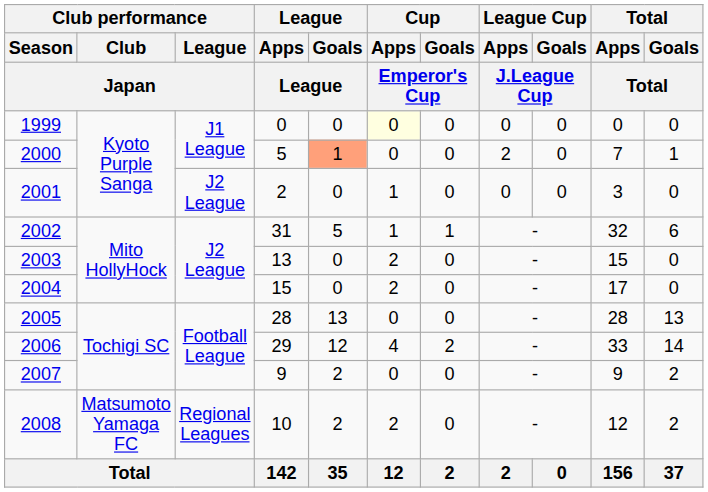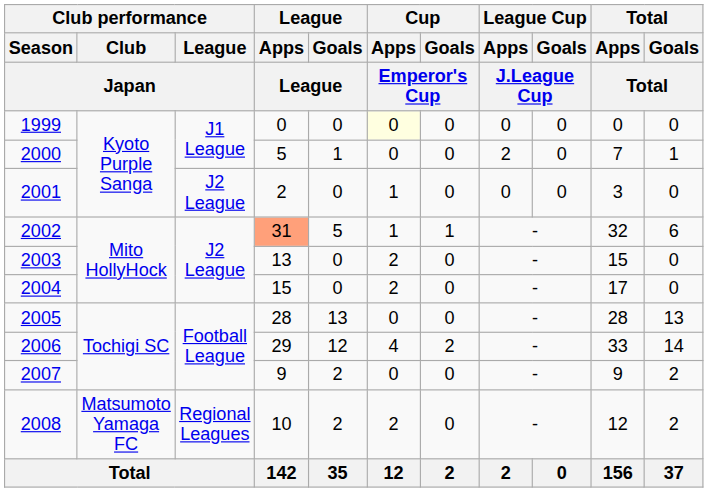(338, 153) lightsalmon background -> (338, 153) no background
(281, 231) no background -> (281, 231) lightsalmon background
